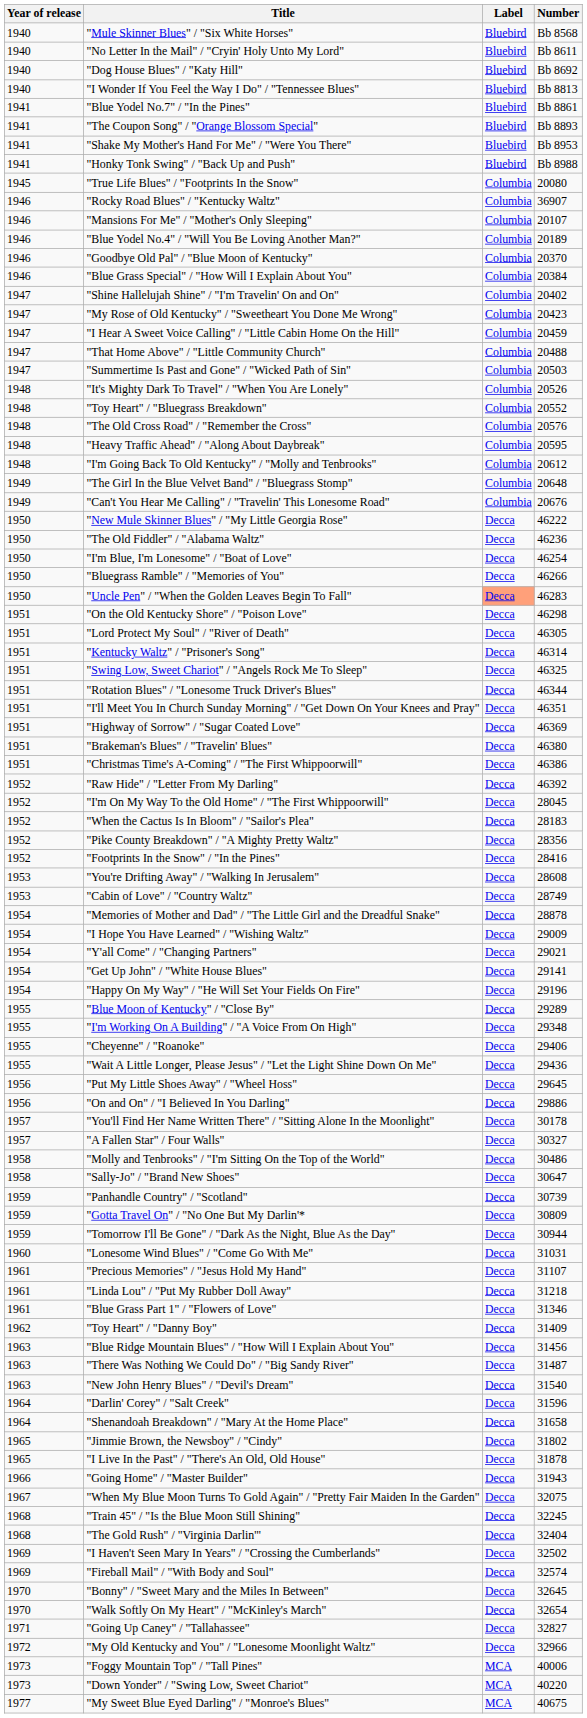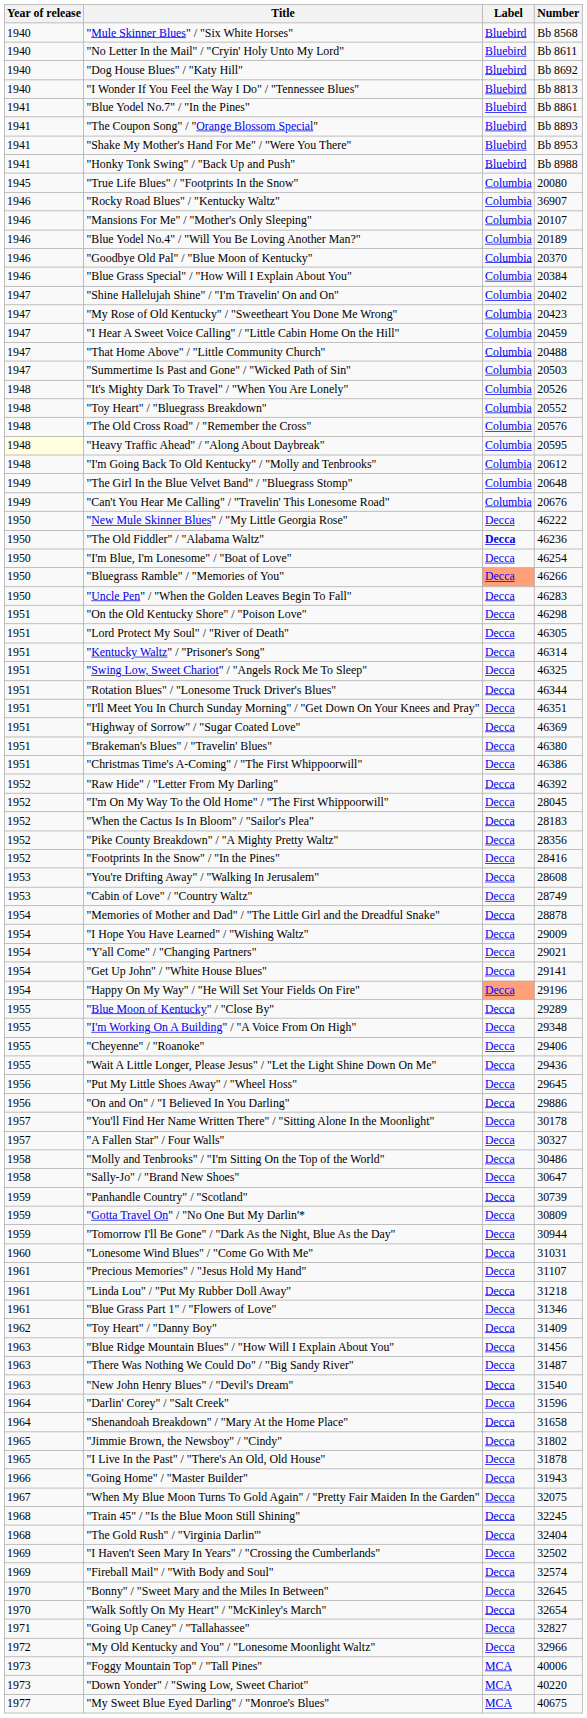(19, 445) no background -> (19, 445) lightyellow background
(500, 539) normal -> (500, 539) bold
(500, 577) no background -> (500, 577) lightsalmon background
(500, 595) lightsalmon background -> (500, 595) no background
(500, 990) no background -> (500, 990) lightsalmon background
